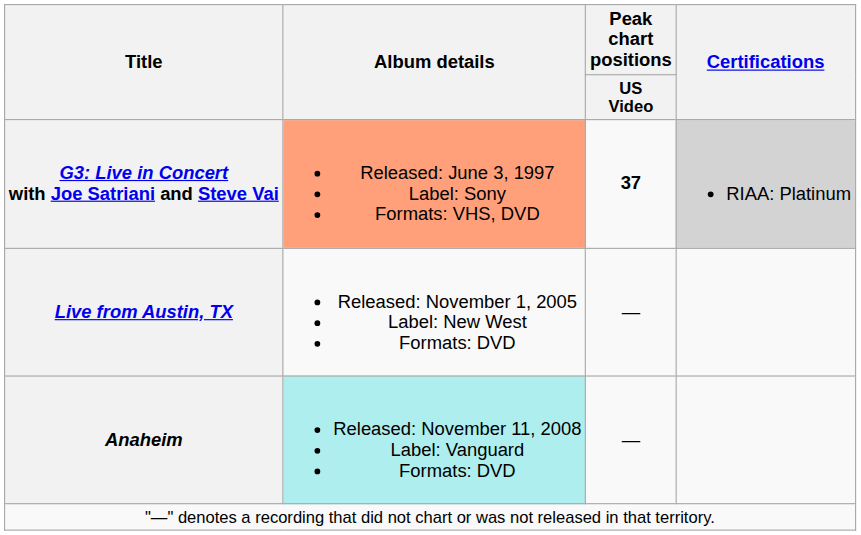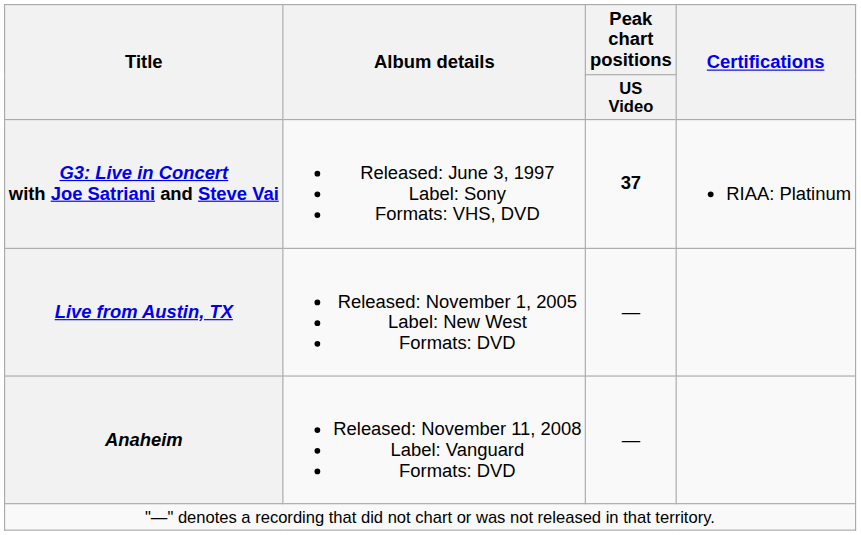(434, 194) lightsalmon background -> (434, 194) no background
(766, 194) lightgrey background -> (766, 194) no background
(434, 450) paleturquoise background -> (434, 450) no background
